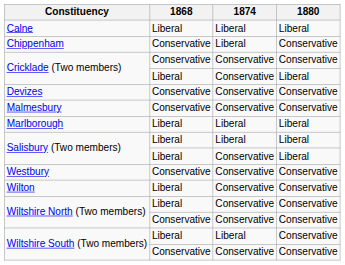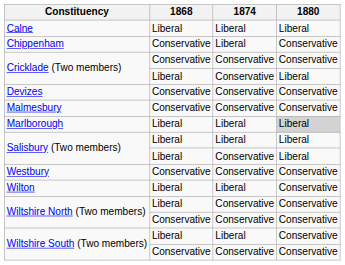(294, 124) no background -> (294, 124) lightgrey background
(245, 188) Conservative -> (230, 188) Liberal
